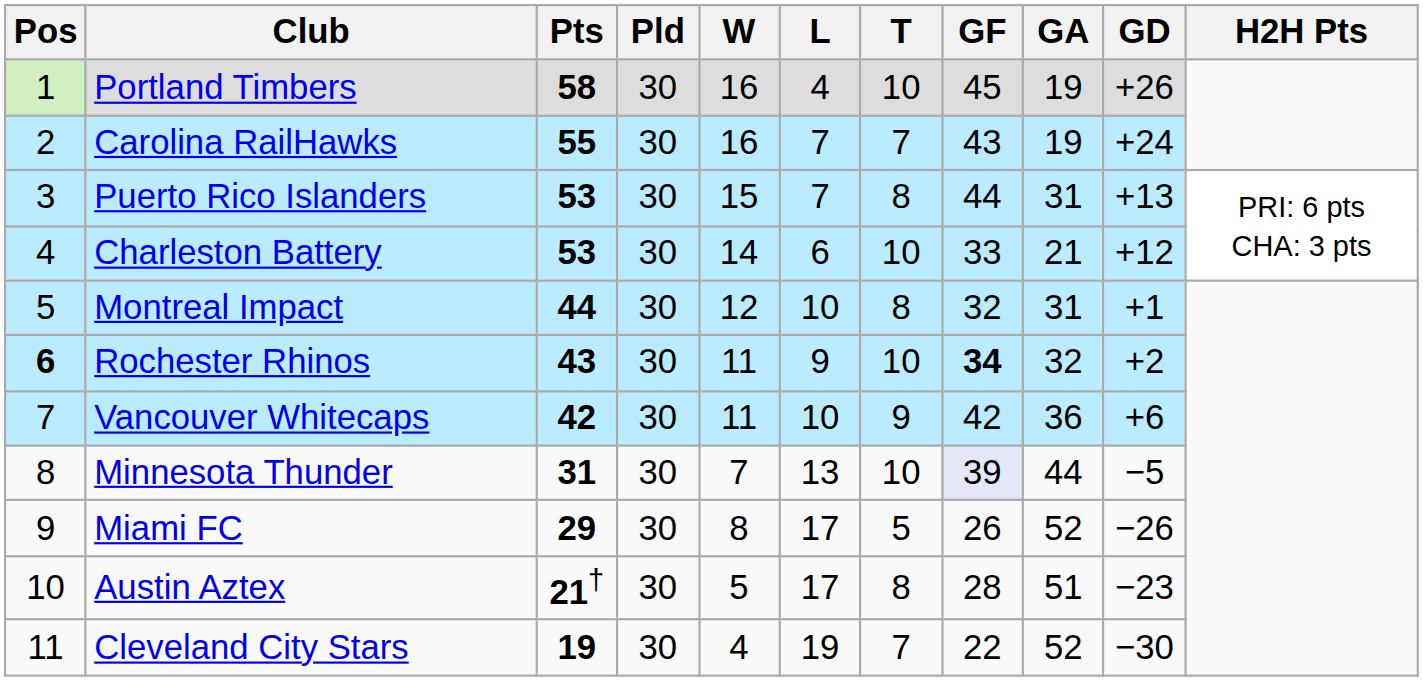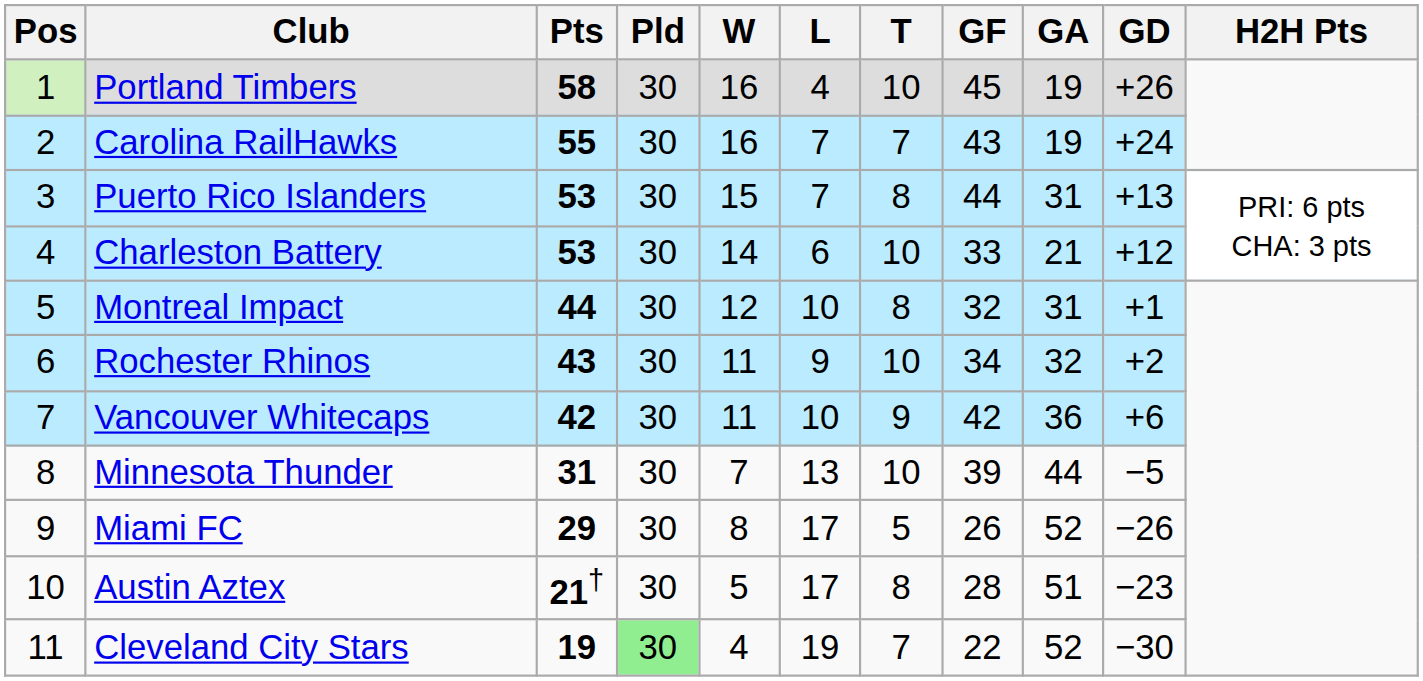(46, 362) bold -> (46, 362) normal
(982, 362) bold -> (982, 362) normal
(982, 472) lavender background -> (982, 472) no background
(658, 647) no background -> (658, 647) lightgreen background
